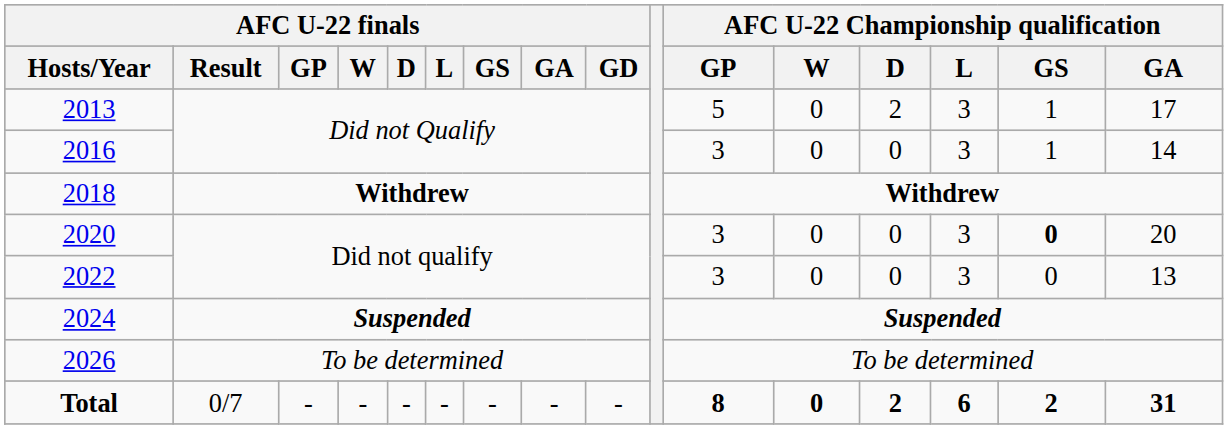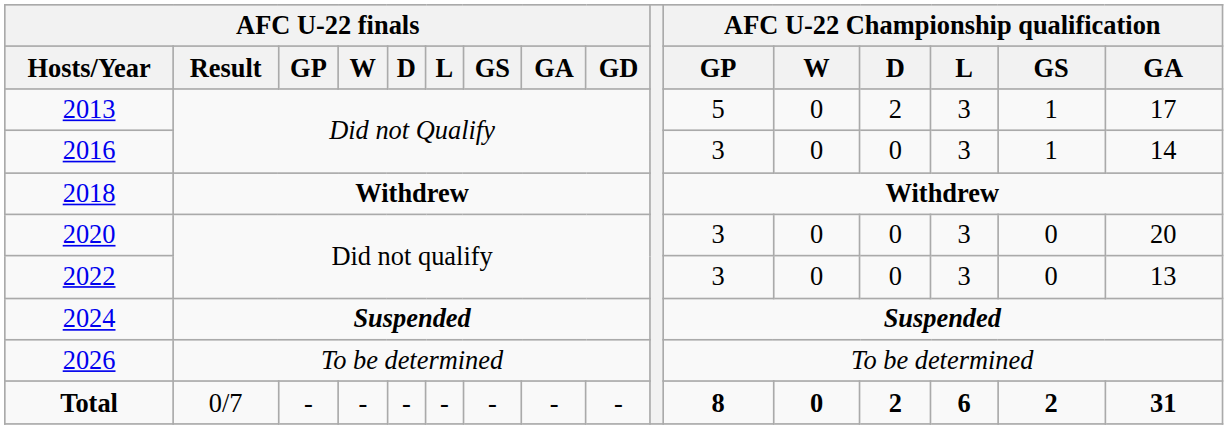(1051, 234) bold -> (1051, 234) normal
